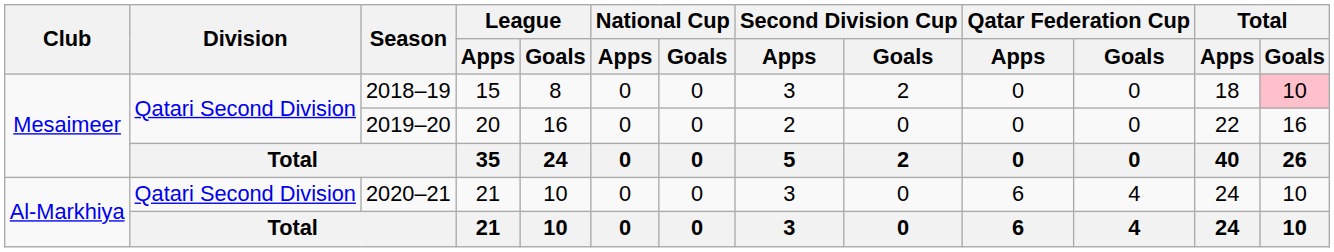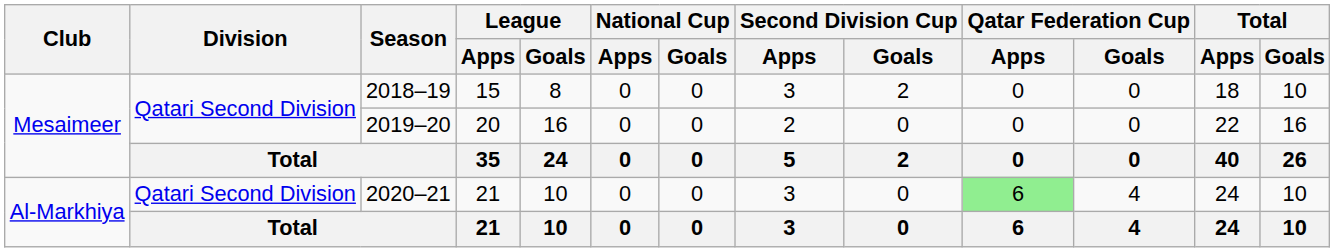(1295, 90) pink background -> (1295, 90) no background
(1018, 194) no background -> (1018, 194) lightgreen background
